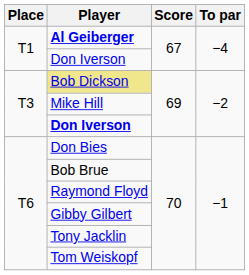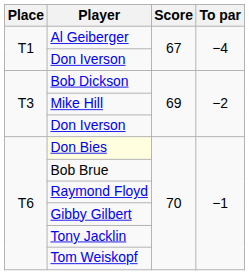(92, 37) bold -> (90, 37) normal
(90, 81) khaki background -> (90, 81) no background
(91, 125) bold -> (88, 125) normal
(79, 147) no background -> (79, 147) lightyellow background
